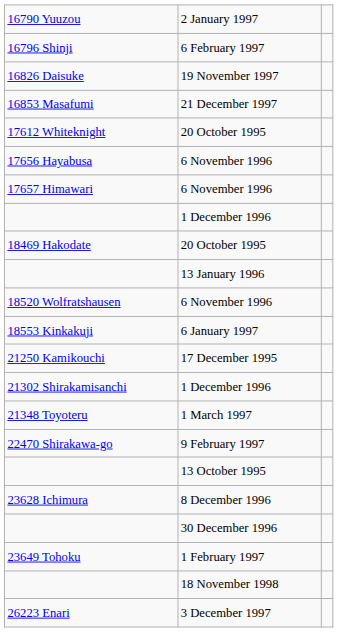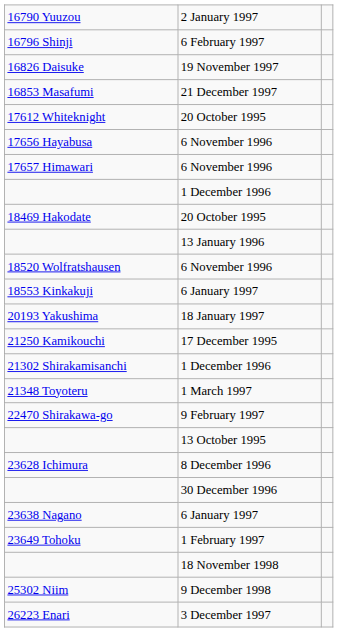+ row: (53, 316)
+ row: (45, 515)
+ row: (38, 589)
